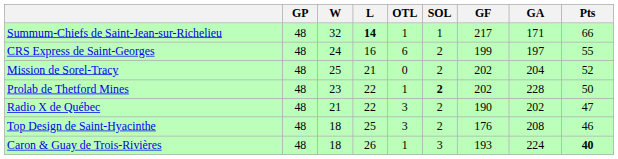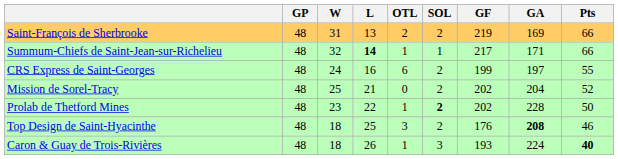+ row: (77, 32)
- row: (54, 107)
(535, 126) normal -> (535, 126) bold
